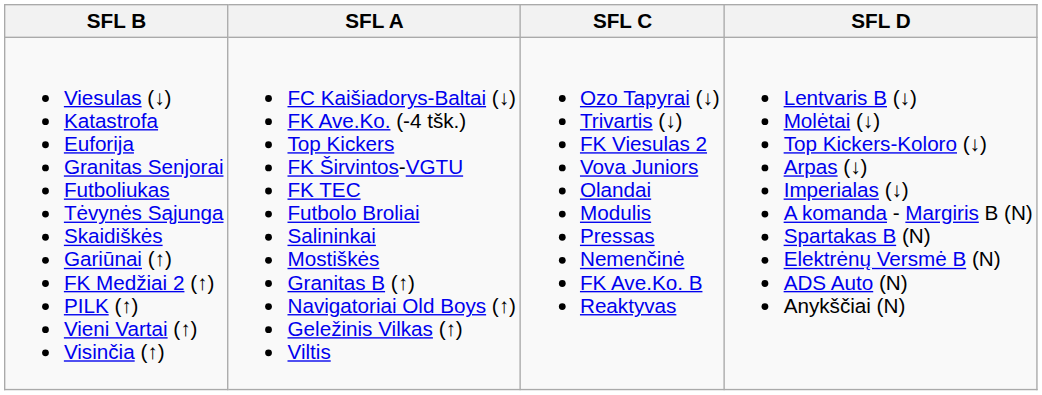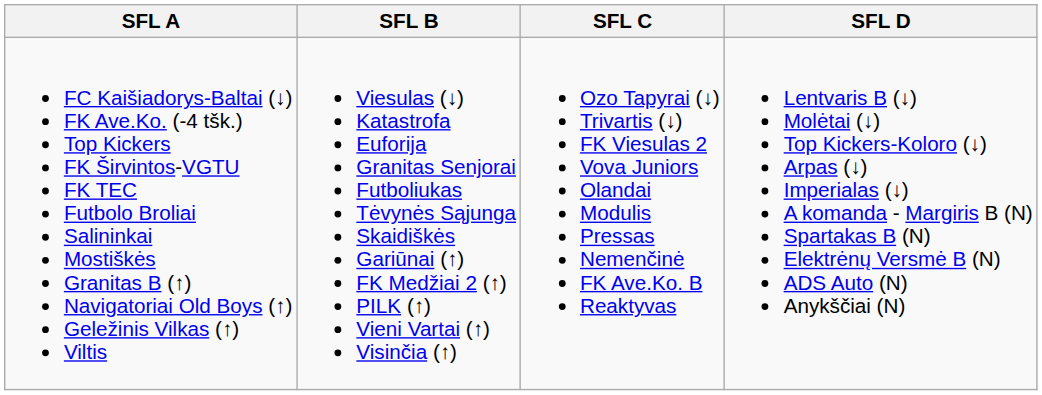columns swapped: (375, 21) <-> (116, 21)
